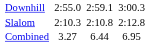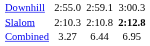(132, 22) normal -> (132, 22) bold
